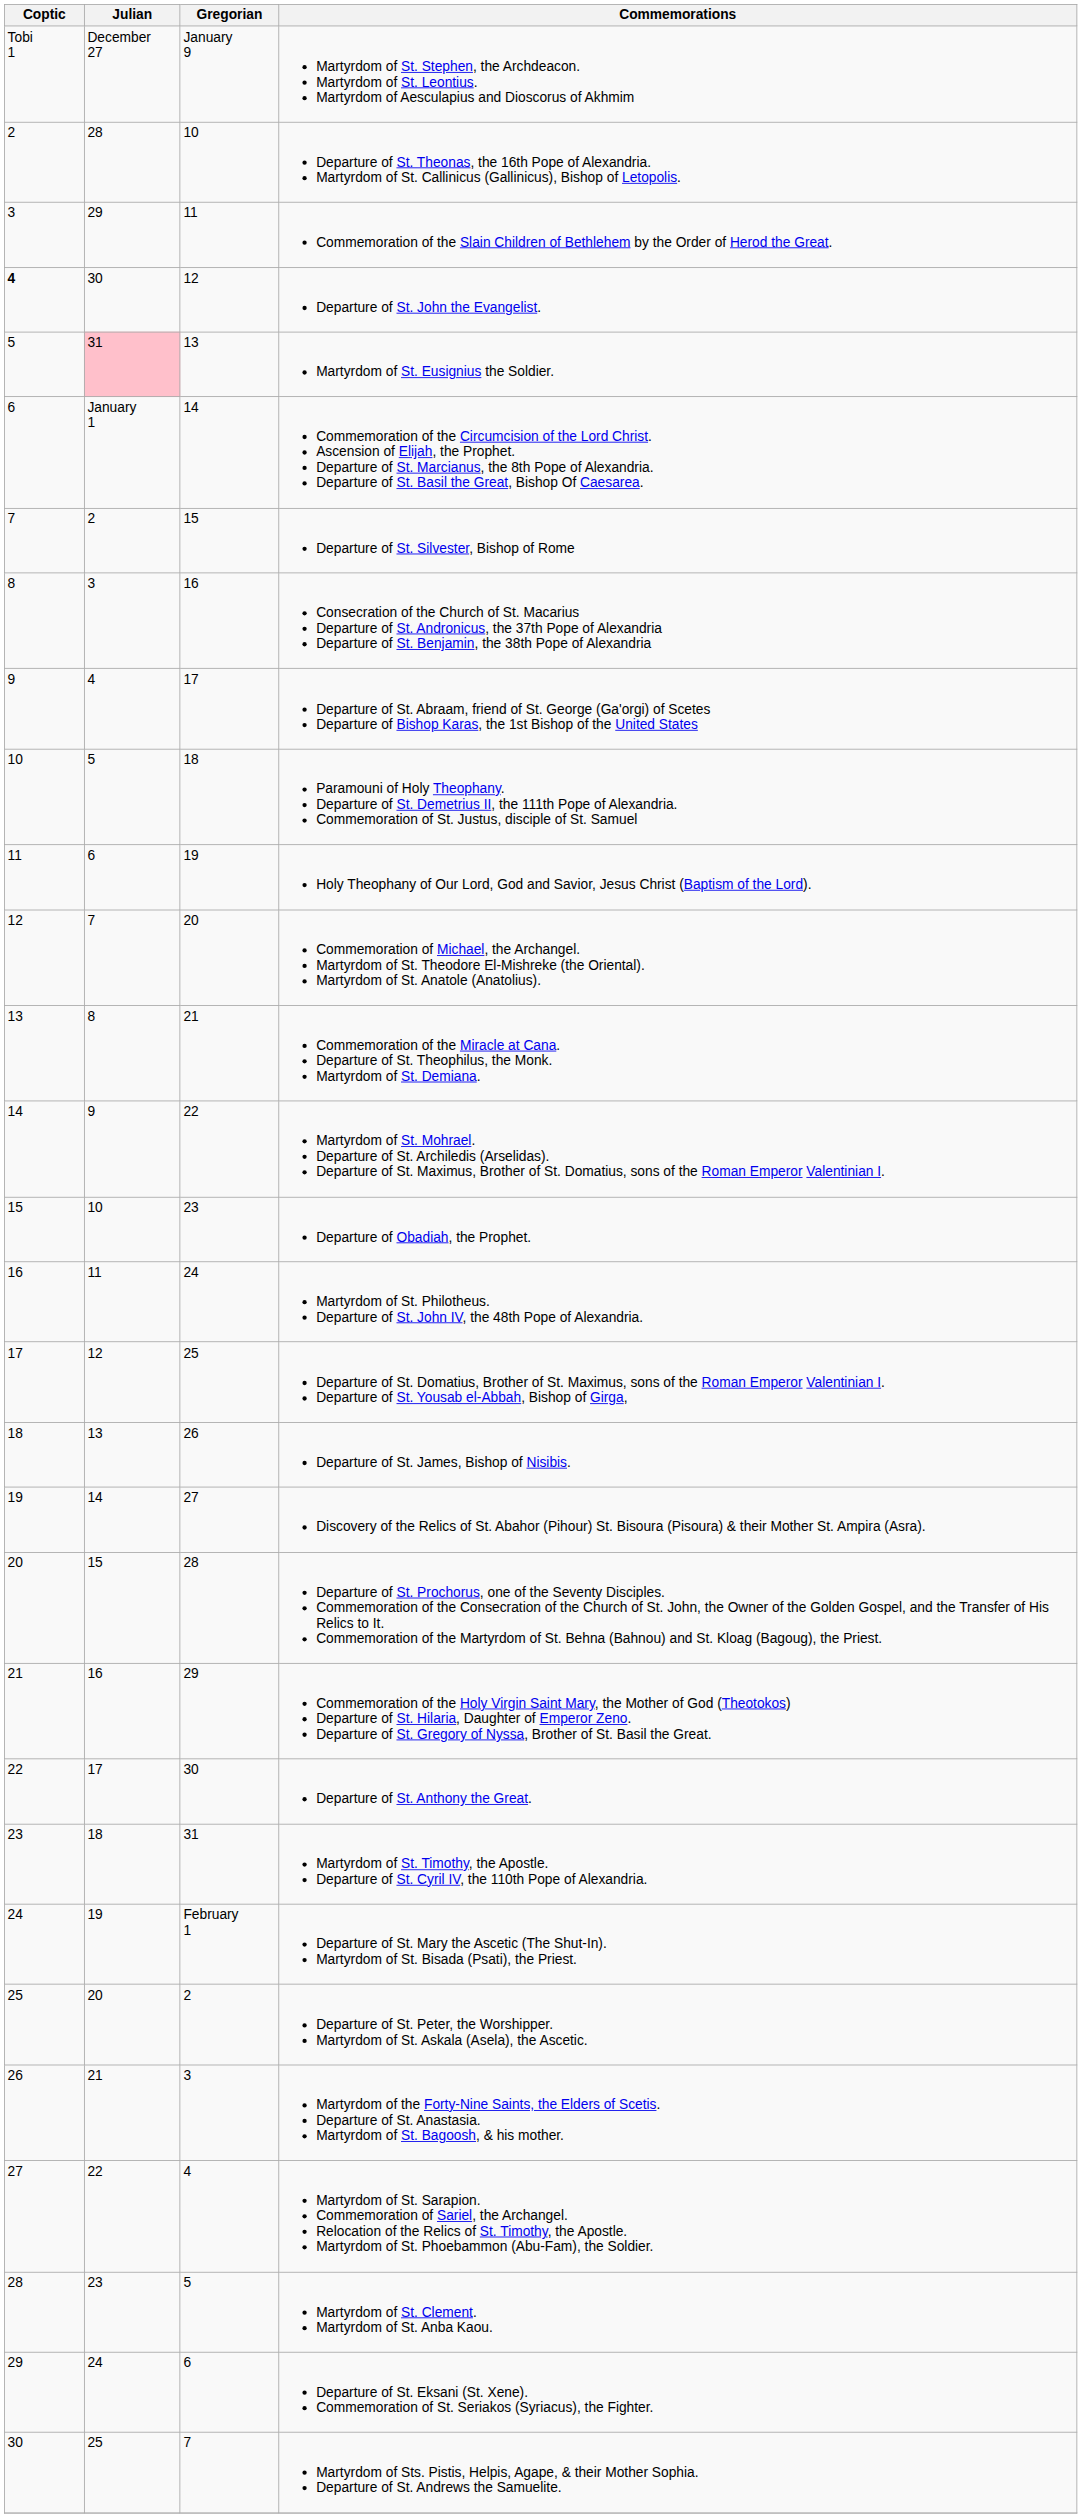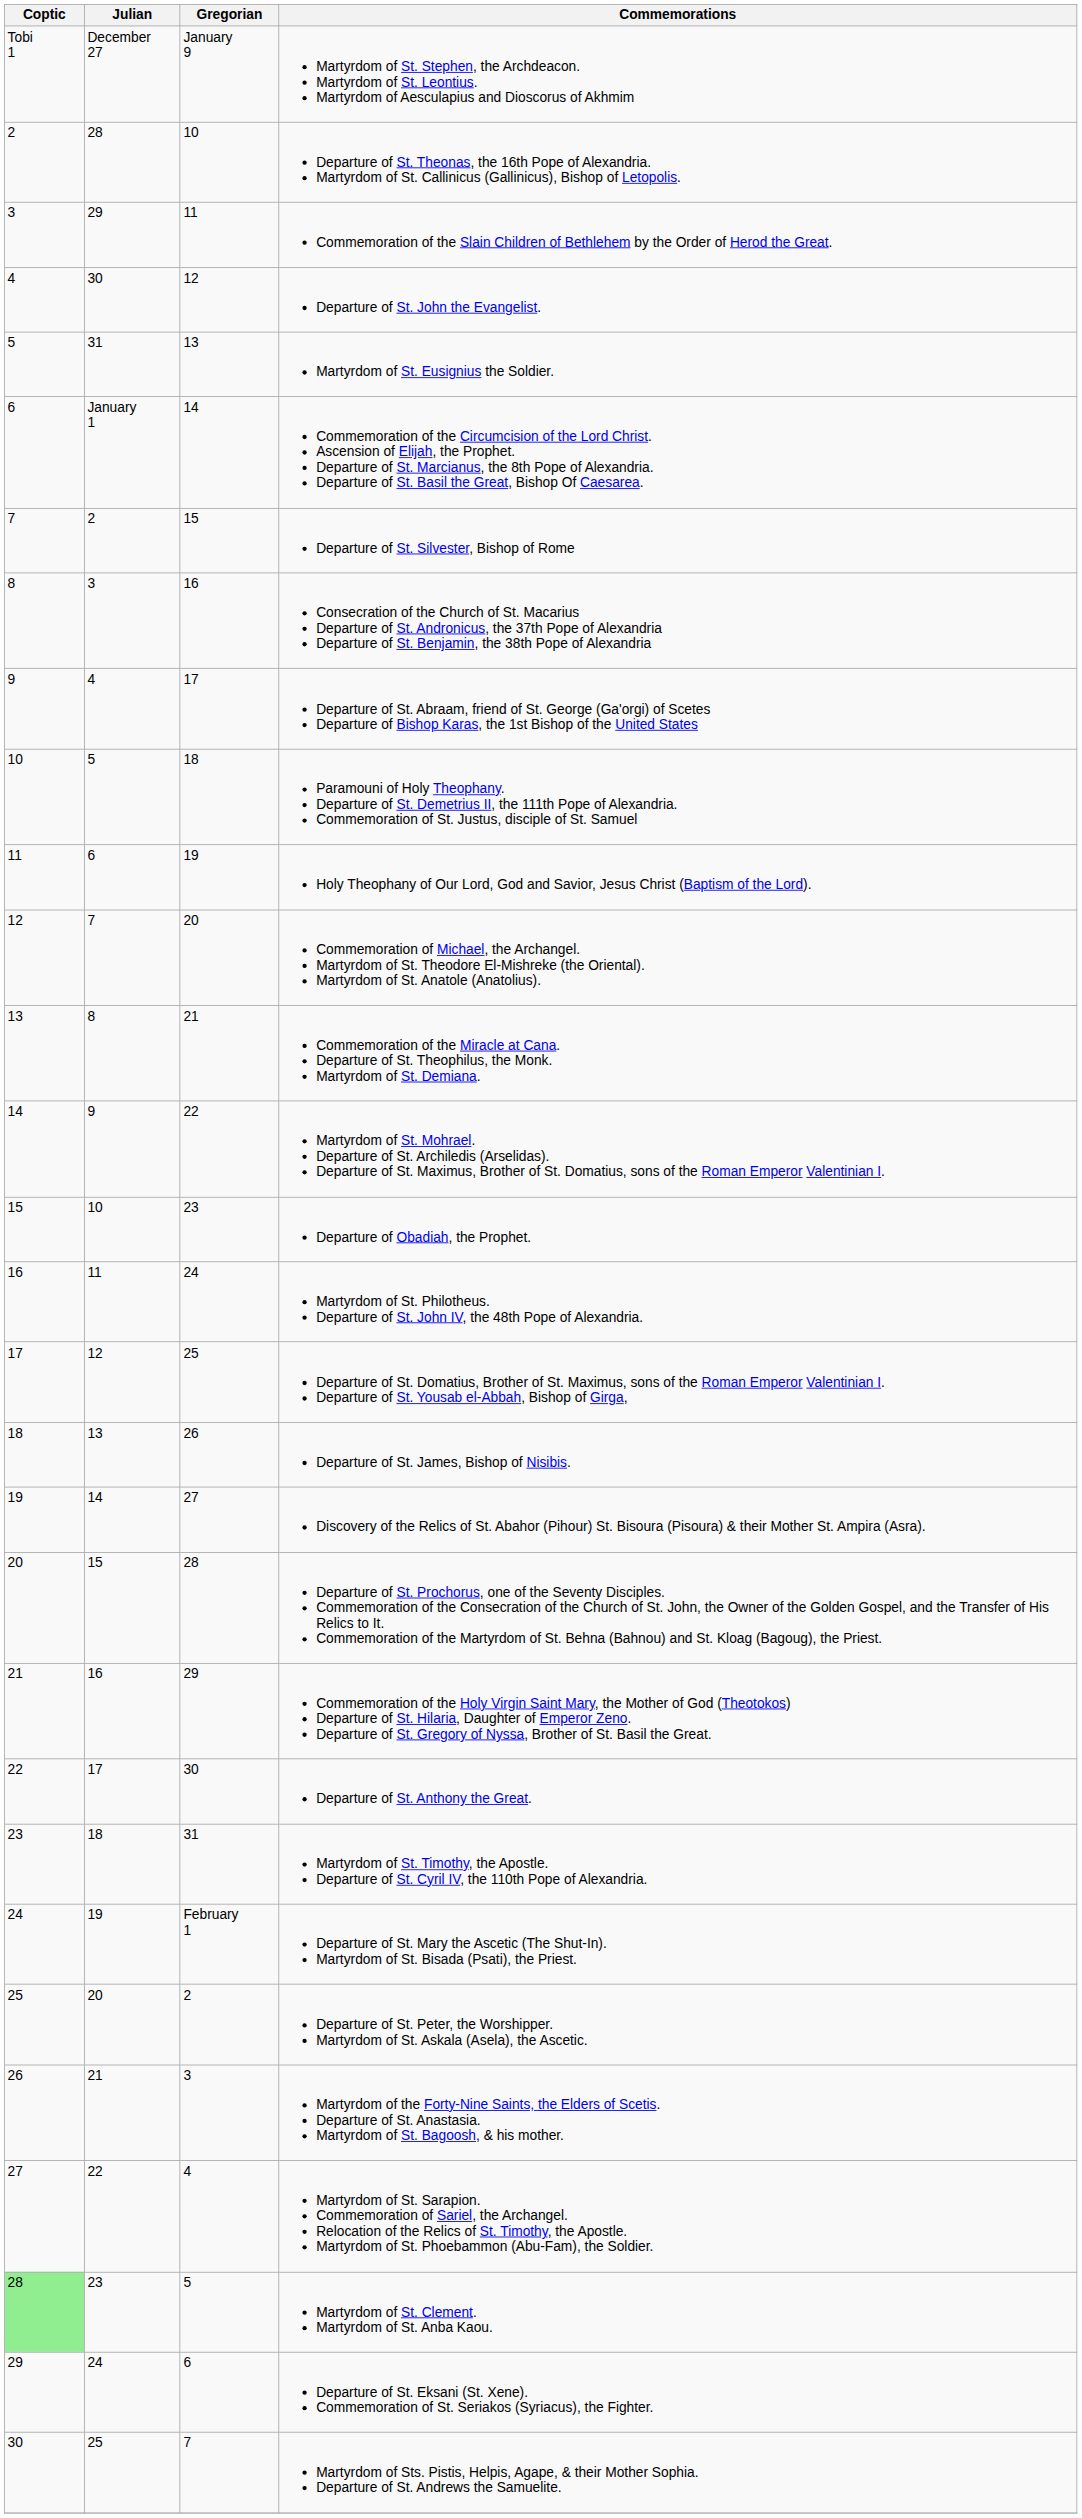(11, 278) bold -> (11, 278) normal
(95, 342) pink background -> (95, 342) no background
(15, 2282) no background -> (15, 2282) lightgreen background
